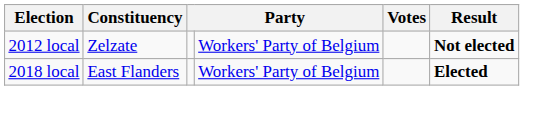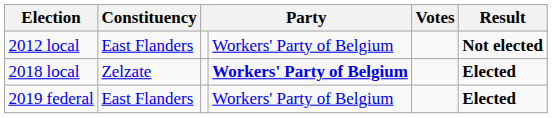(112, 44) Zelzate -> (147, 44) East Flanders
(133, 71) East Flanders -> (126, 71) Zelzate
(289, 71) normal -> (310, 71) bold
+ row: (51, 98)
